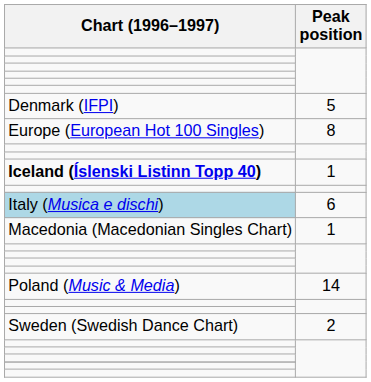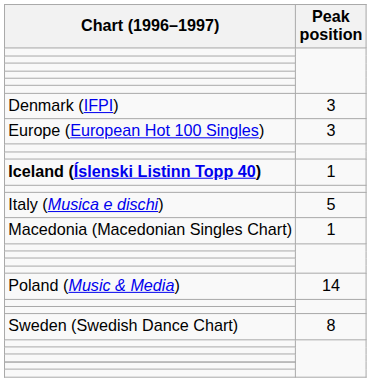(331, 105) 5 -> (331, 105) 3
(331, 131) 8 -> (331, 131) 3
(86, 205) lightblue background -> (86, 205) no background
(331, 205) 6 -> (331, 205) 5
(331, 326) 2 -> (331, 326) 8
